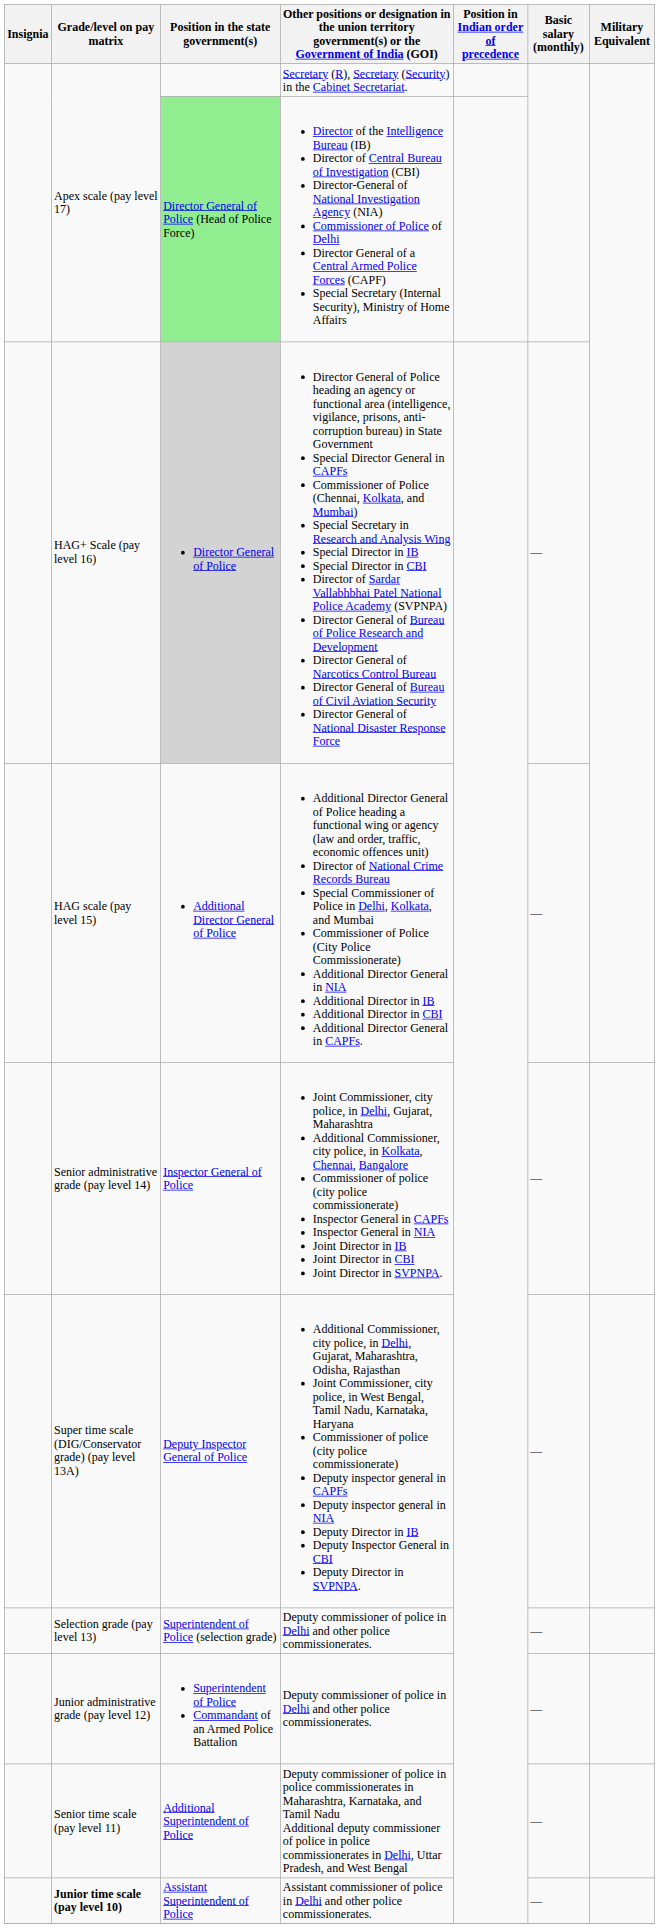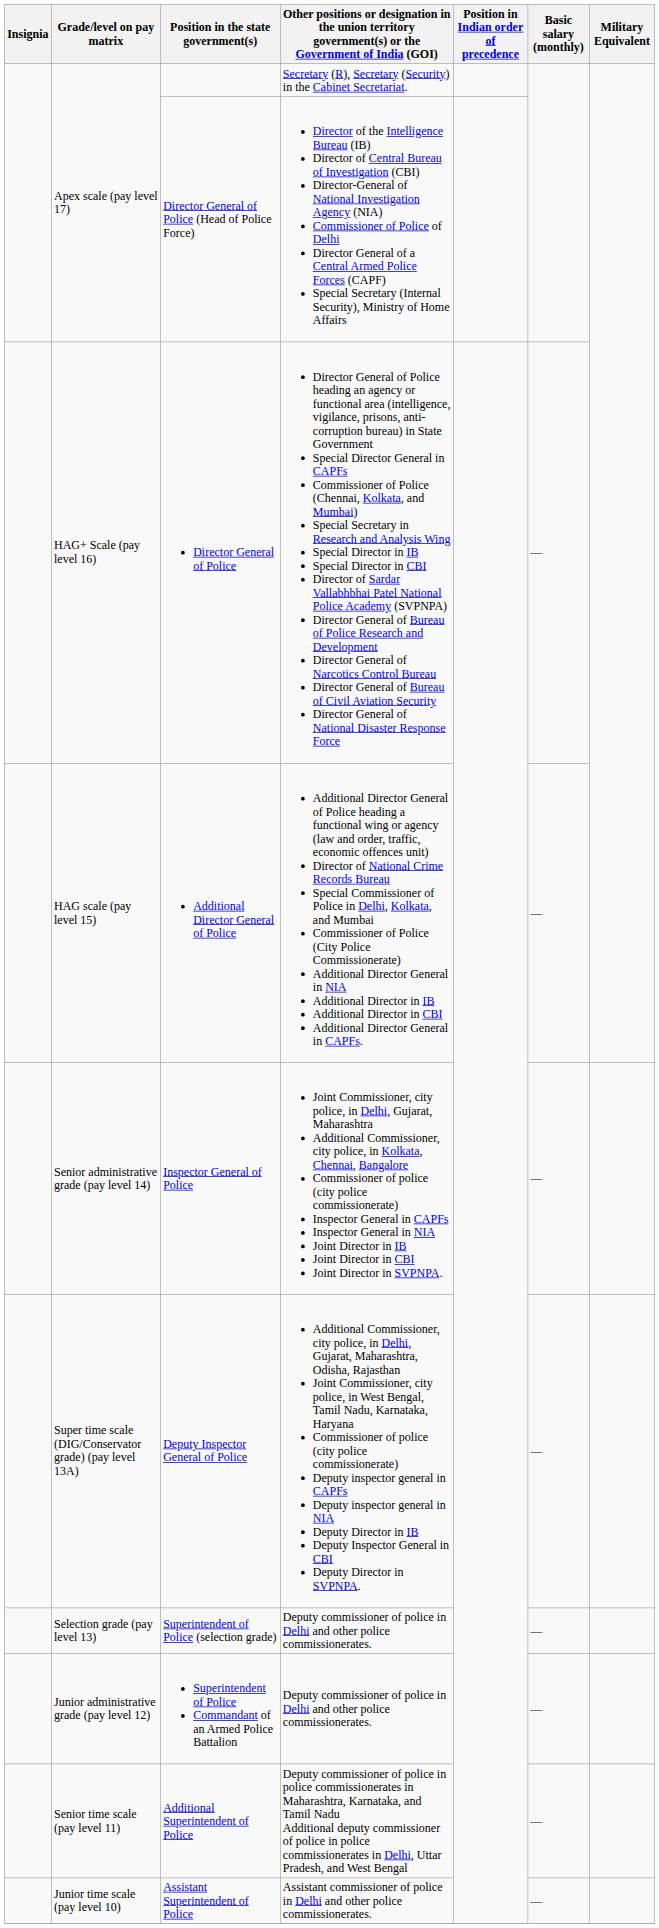(217, 219) lightgreen background -> (217, 219) no background
(220, 559) lightgrey background -> (220, 559) no background
(98, 1900) bold -> (95, 1900) normal
